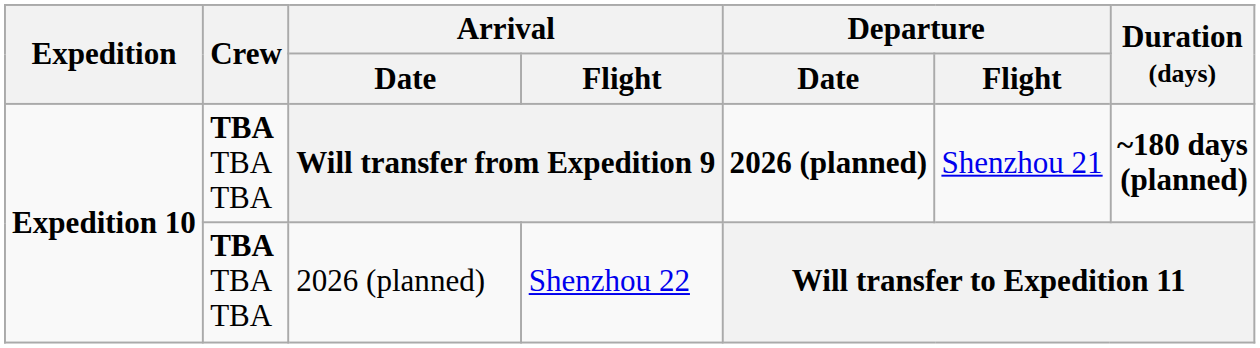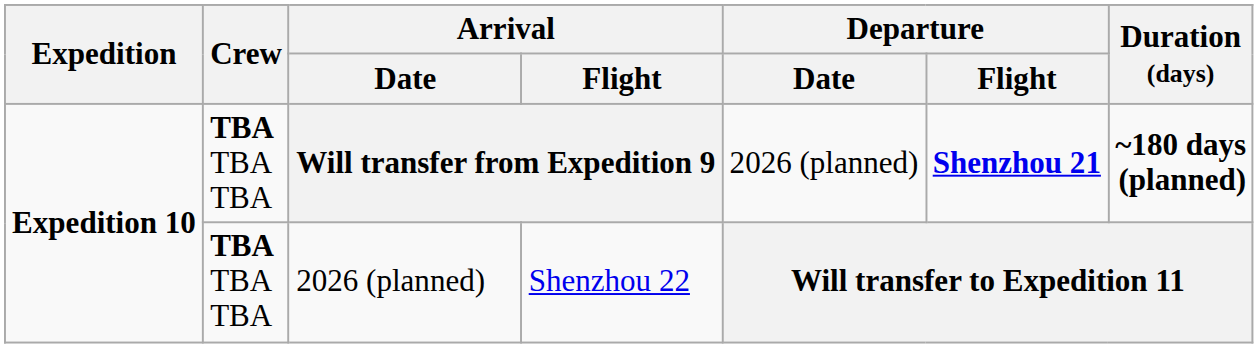(828, 162) bold -> (824, 162) normal
(1022, 162) normal -> (1017, 162) bold
